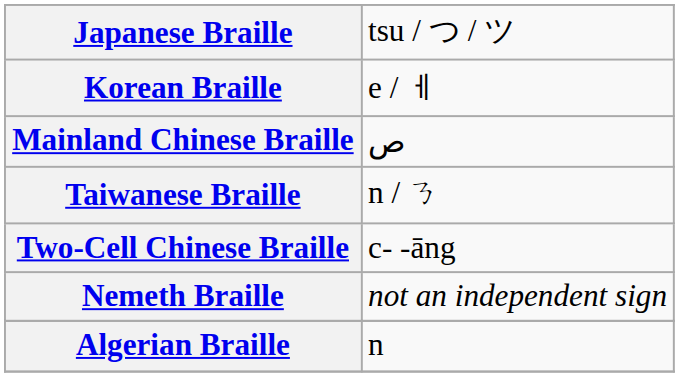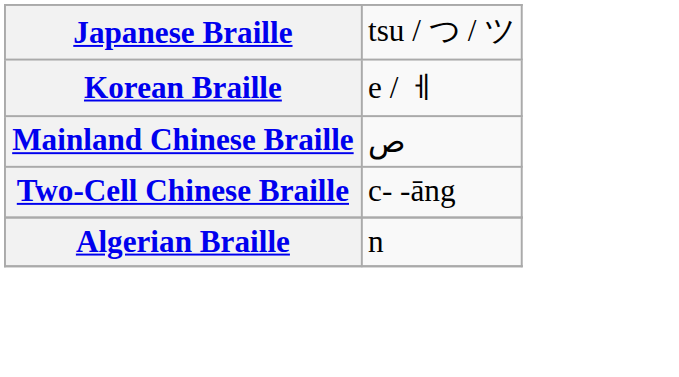- row: (183, 194)
- row: (183, 296)
